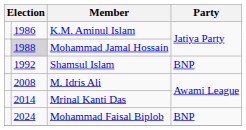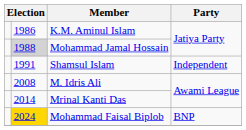(25, 64) 1992 -> (25, 64) 1991
(184, 64) BNP -> (200, 64) Independent
(25, 116) no background -> (25, 116) gold background
